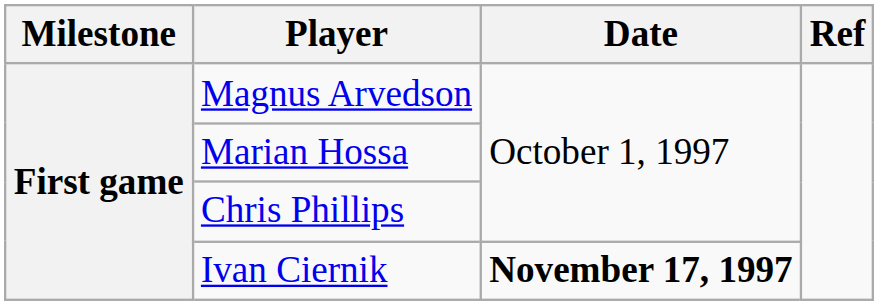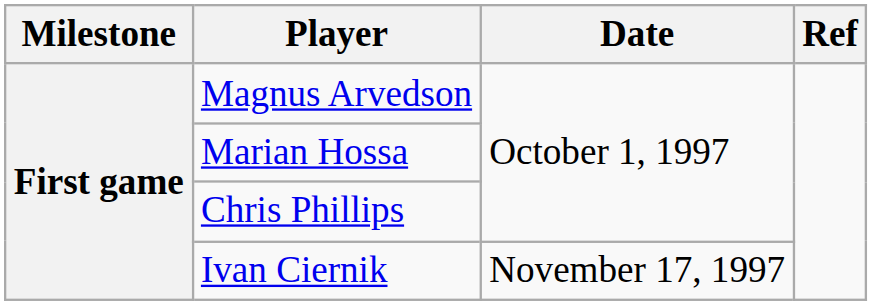(641, 269) bold -> (637, 269) normal
